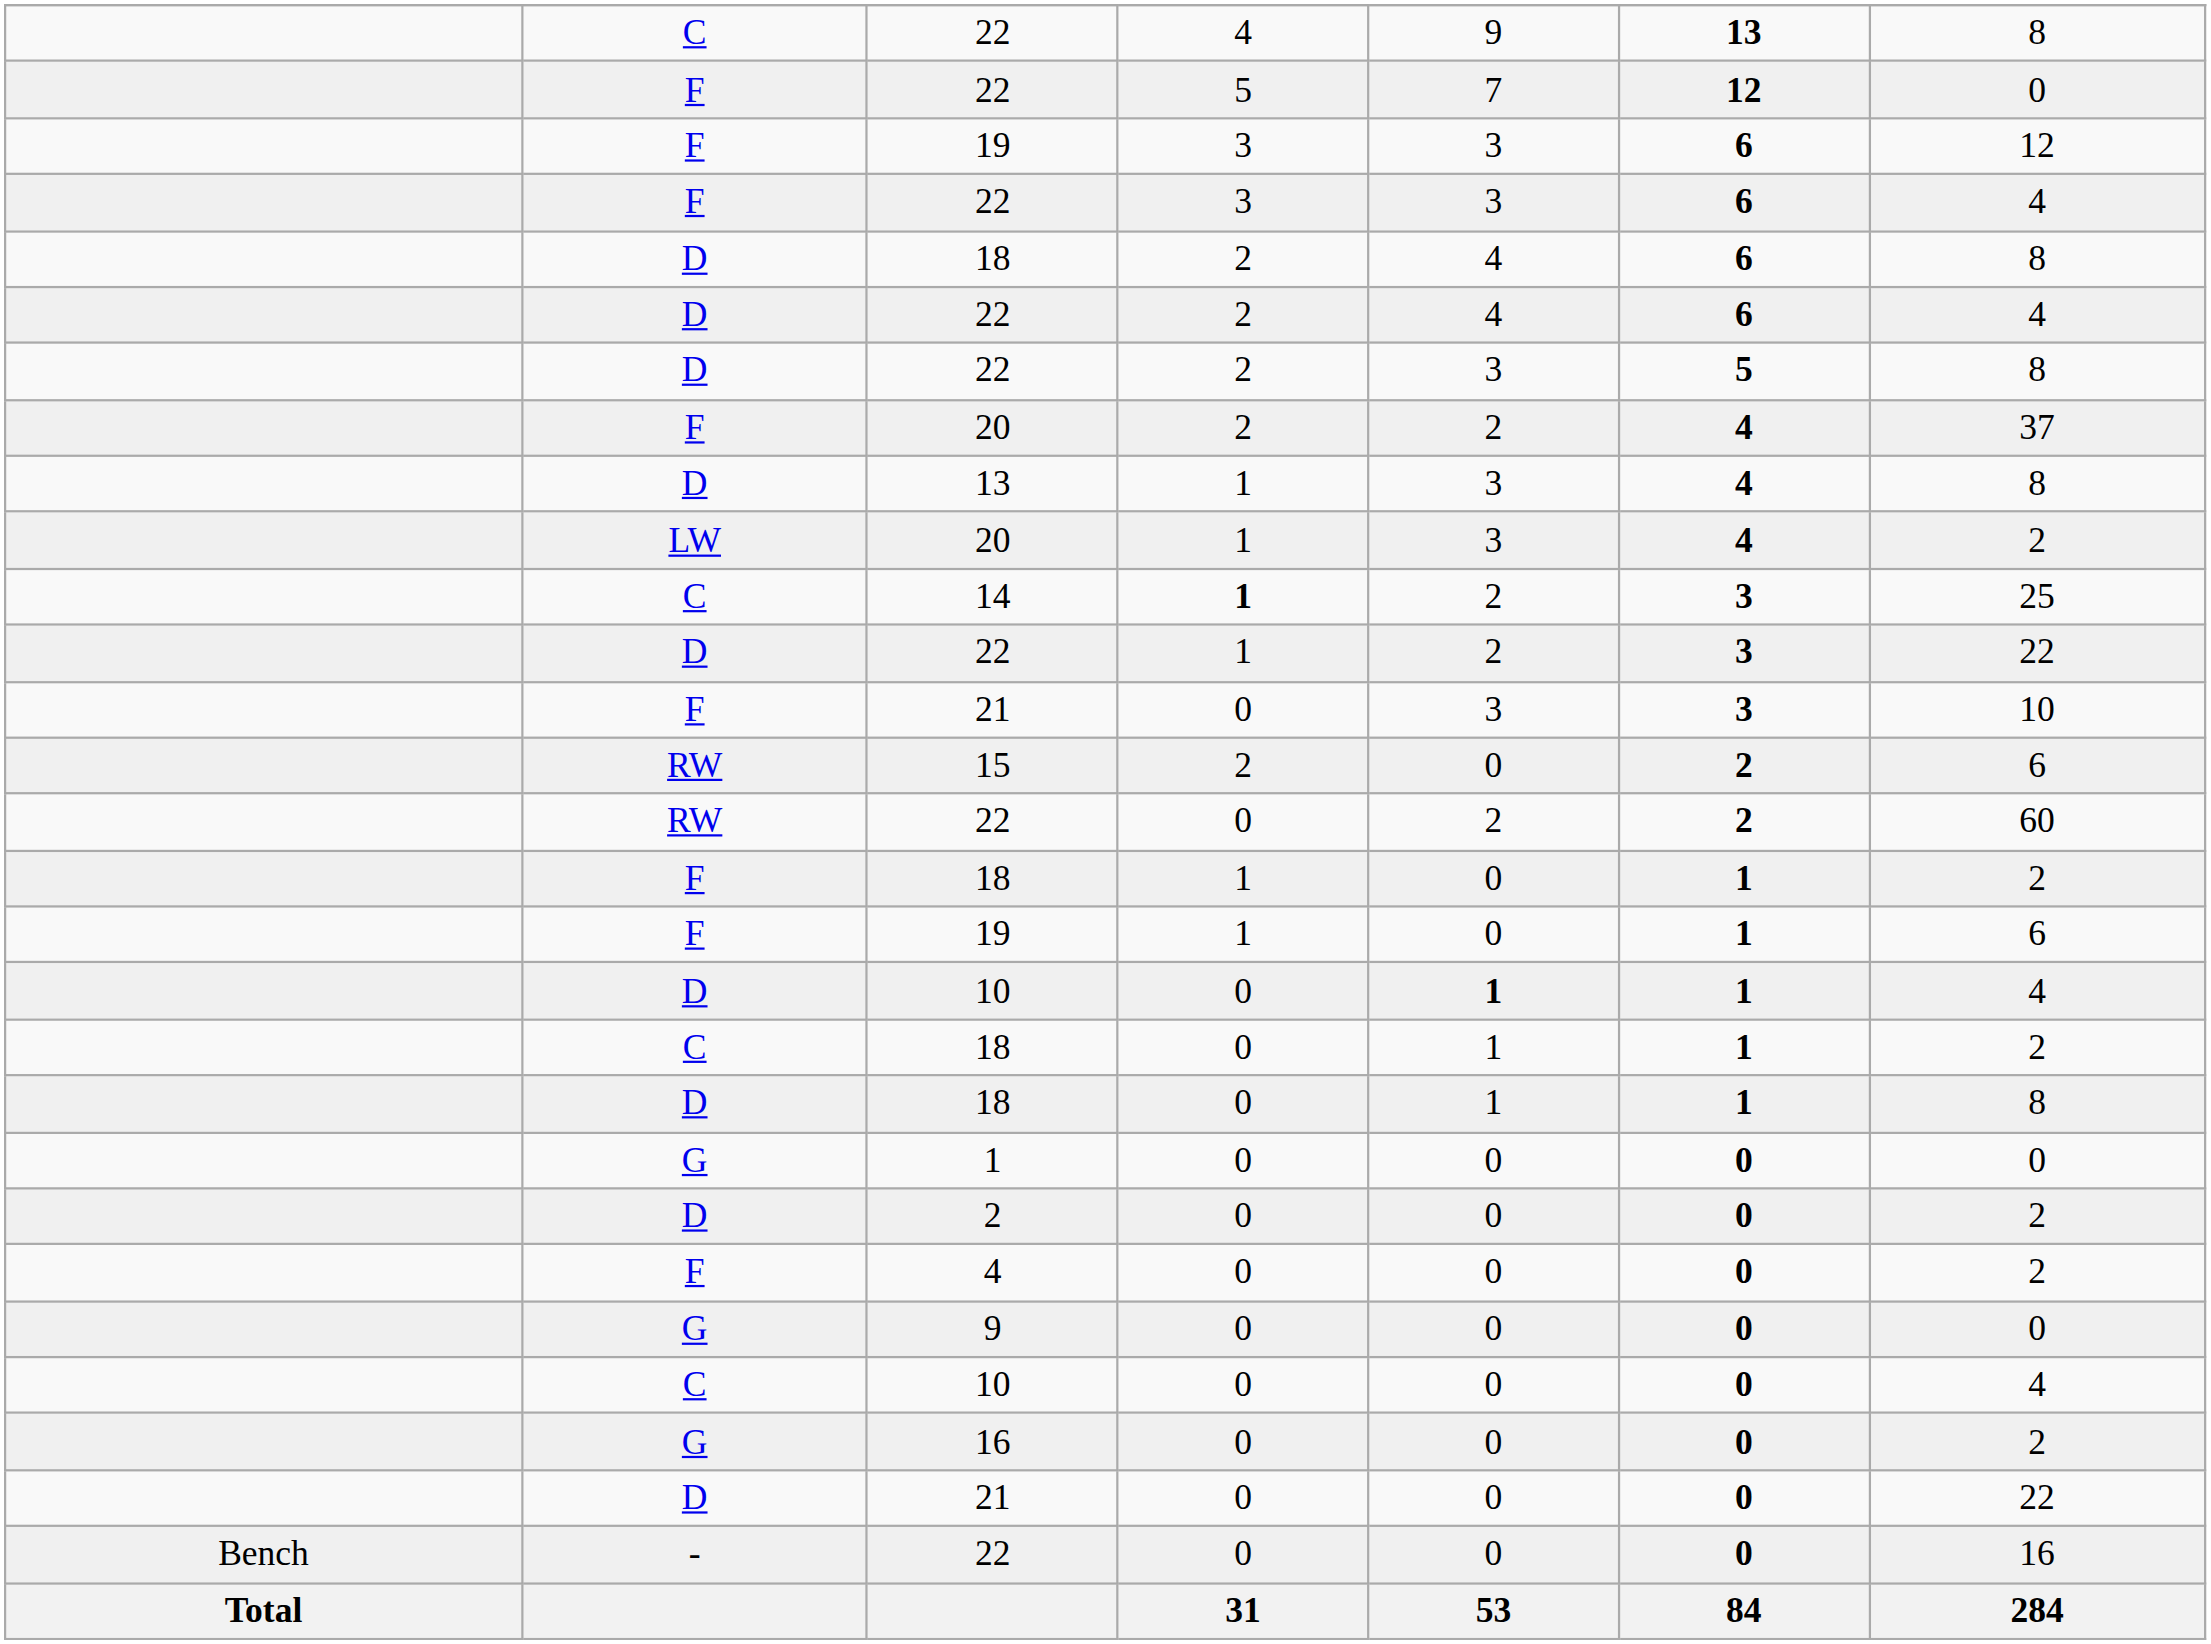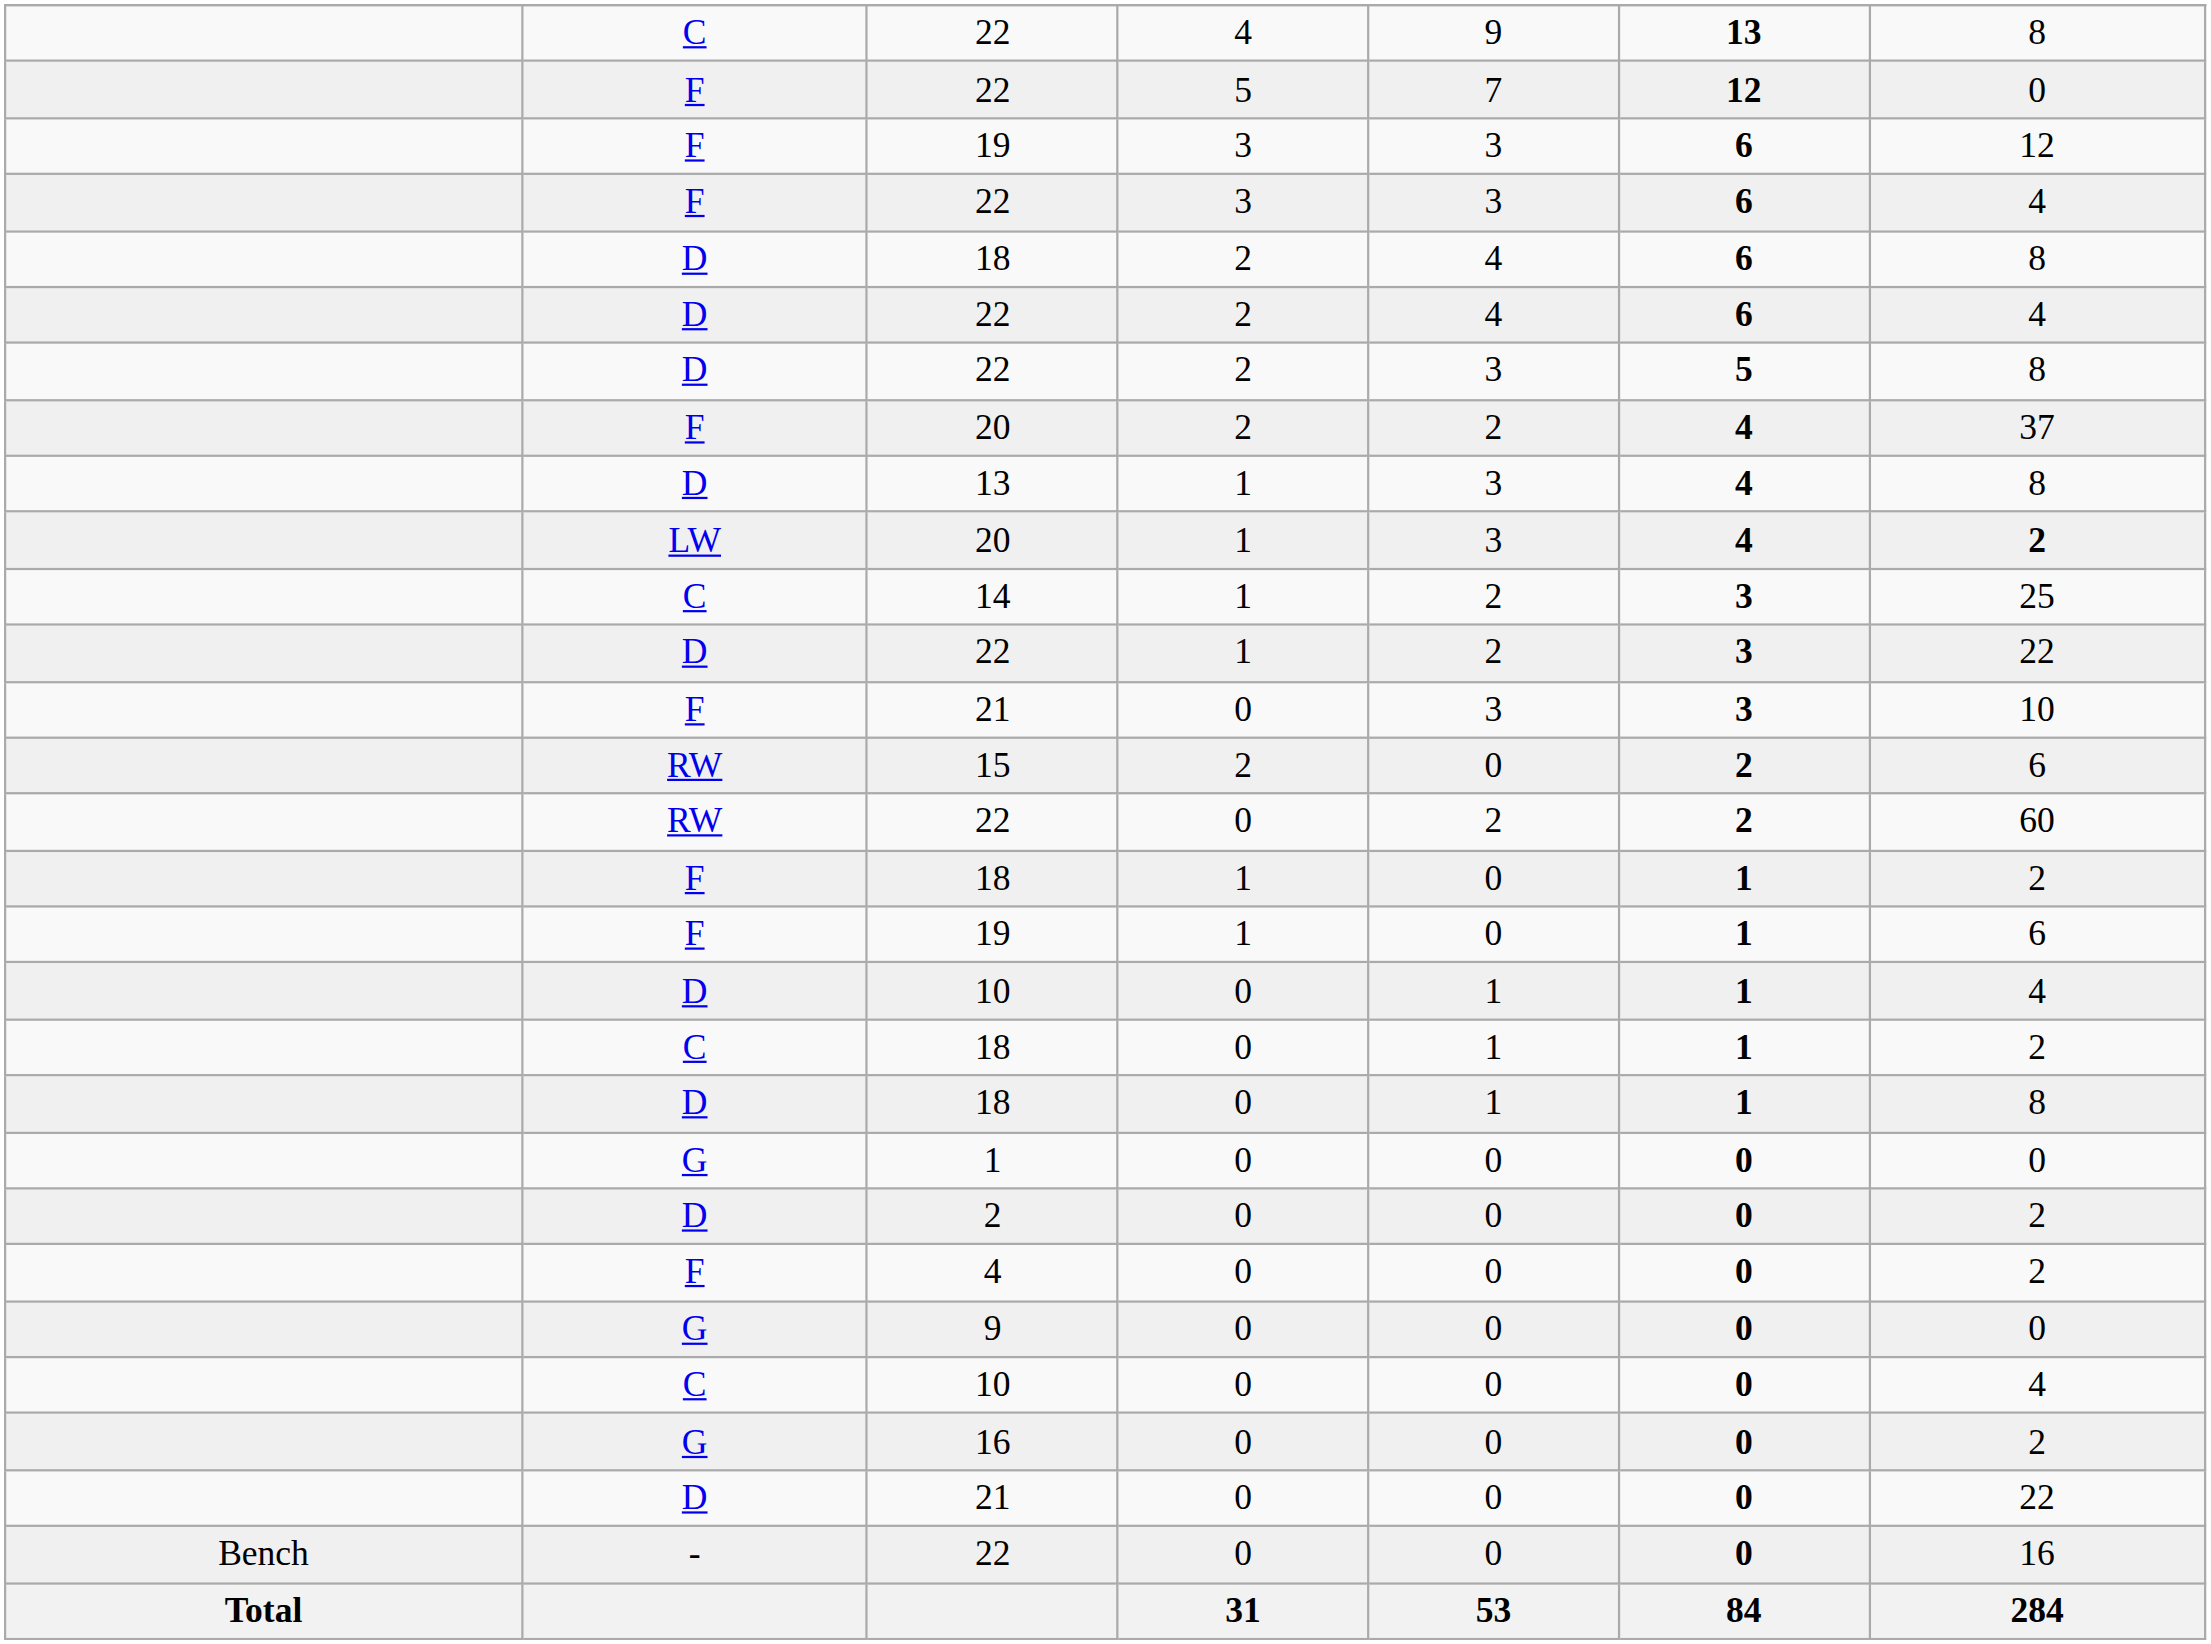(2037, 539) normal -> (2037, 539) bold
(1243, 595) bold -> (1243, 595) normal
(1493, 990) bold -> (1493, 990) normal
